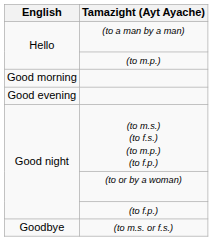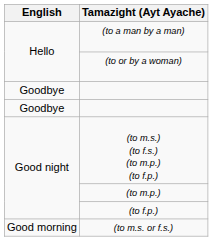(143, 60) (to m.p.) -> (143, 60) (to or by a woman)
(42, 78) Good morning -> (42, 90) Goodbye
(42, 95) Good evening -> (42, 108) Goodbye
(143, 180) (to or by a woman) -> (143, 192) (to m.p.)
(42, 227) Goodbye -> (42, 227) Good morning
